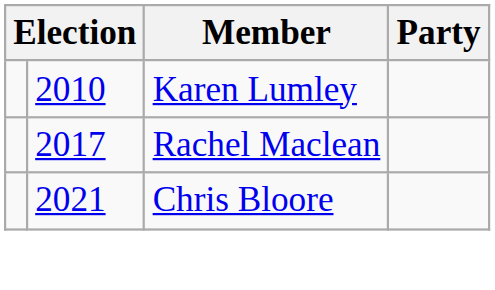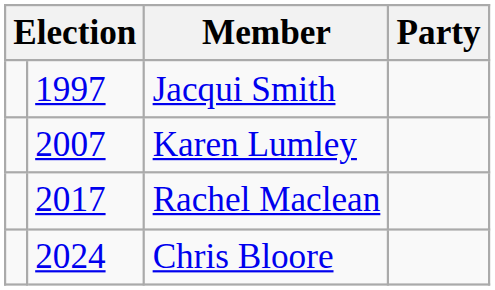+ row: (244, 88)
(70, 88) 2010 -> (70, 144) 2007
(70, 199) 2021 -> (70, 255) 2024
